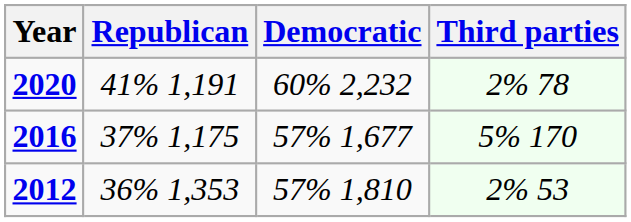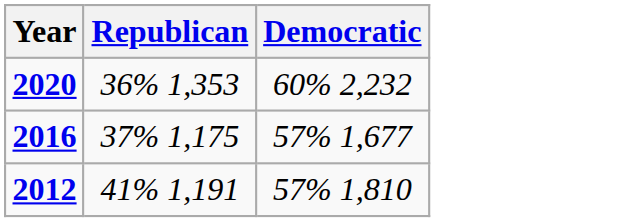- column: (528, 31)
(170, 84) 41% 1,191 -> (170, 84) 36% 1,353
(170, 189) 36% 1,353 -> (170, 189) 41% 1,191
